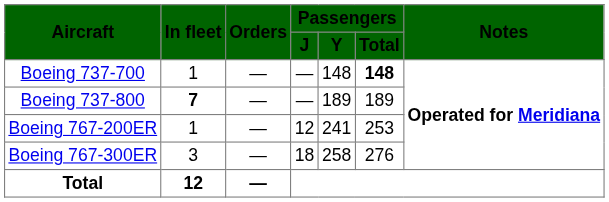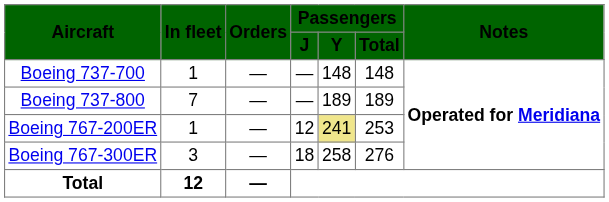(379, 73) bold -> (379, 73) normal
(193, 100) bold -> (193, 100) normal
(337, 128) no background -> (337, 128) khaki background
